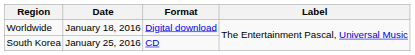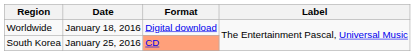(152, 43) no background -> (152, 43) lightsalmon background
